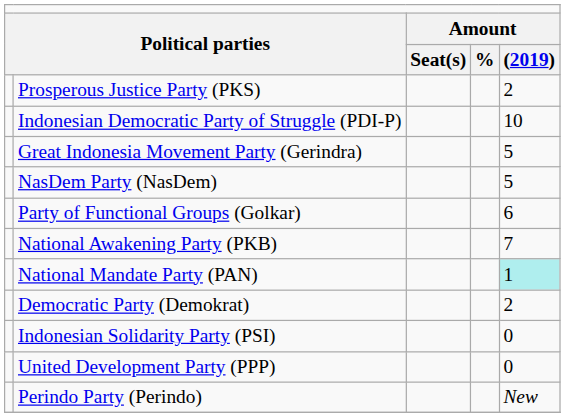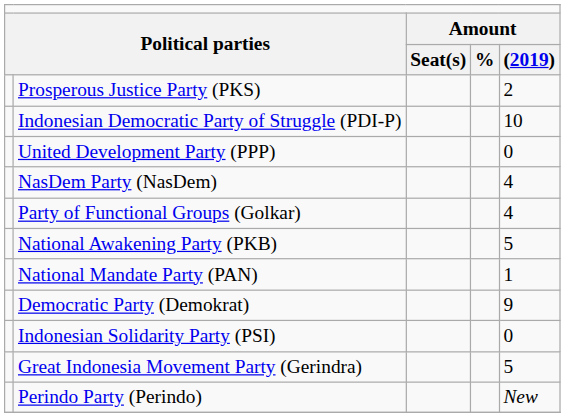rows swapped: (190, 151) <-> (147, 366)
(508, 182) 5 -> (508, 182) 4
(508, 212) 6 -> (508, 212) 4
(508, 243) 7 -> (508, 243) 5
(508, 274) paleturquoise background -> (508, 274) no background
(508, 305) 2 -> (508, 305) 9
